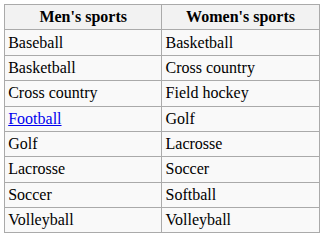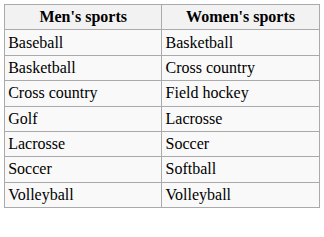- row: (35, 118)
